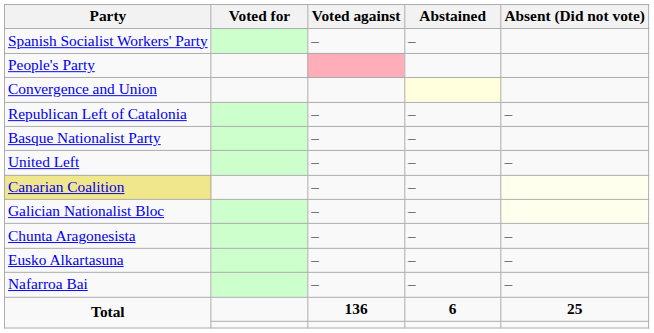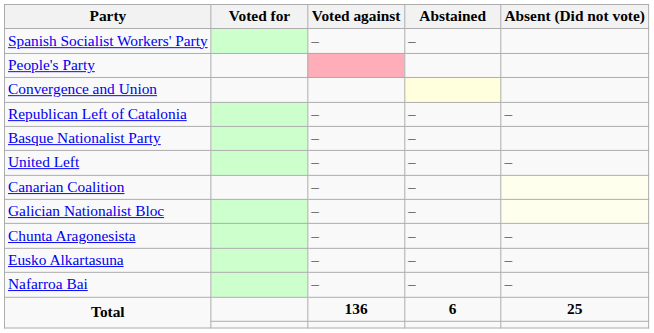(66, 187) khaki background -> (66, 187) no background
